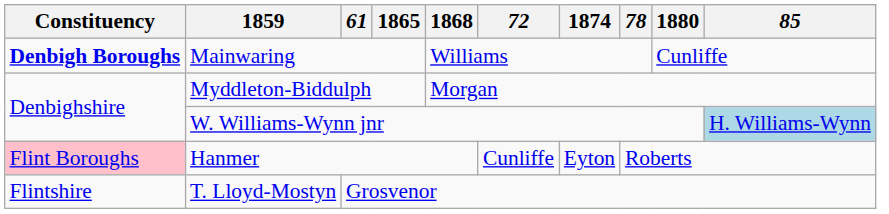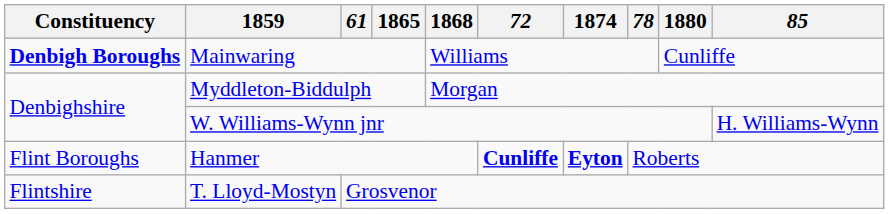(790, 123) lightblue background -> (798, 123) no background
(74, 157) pink background -> (74, 157) no background
(518, 157) normal -> (520, 157) bold
(589, 157) normal -> (595, 157) bold
